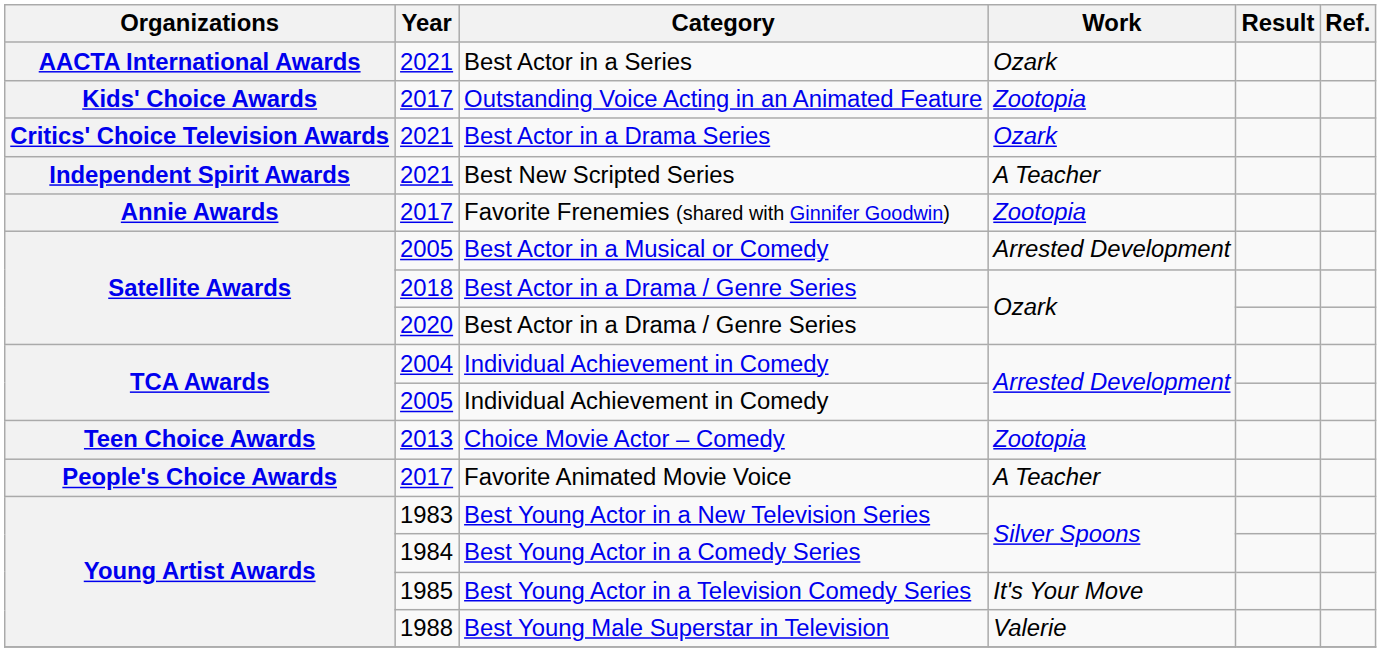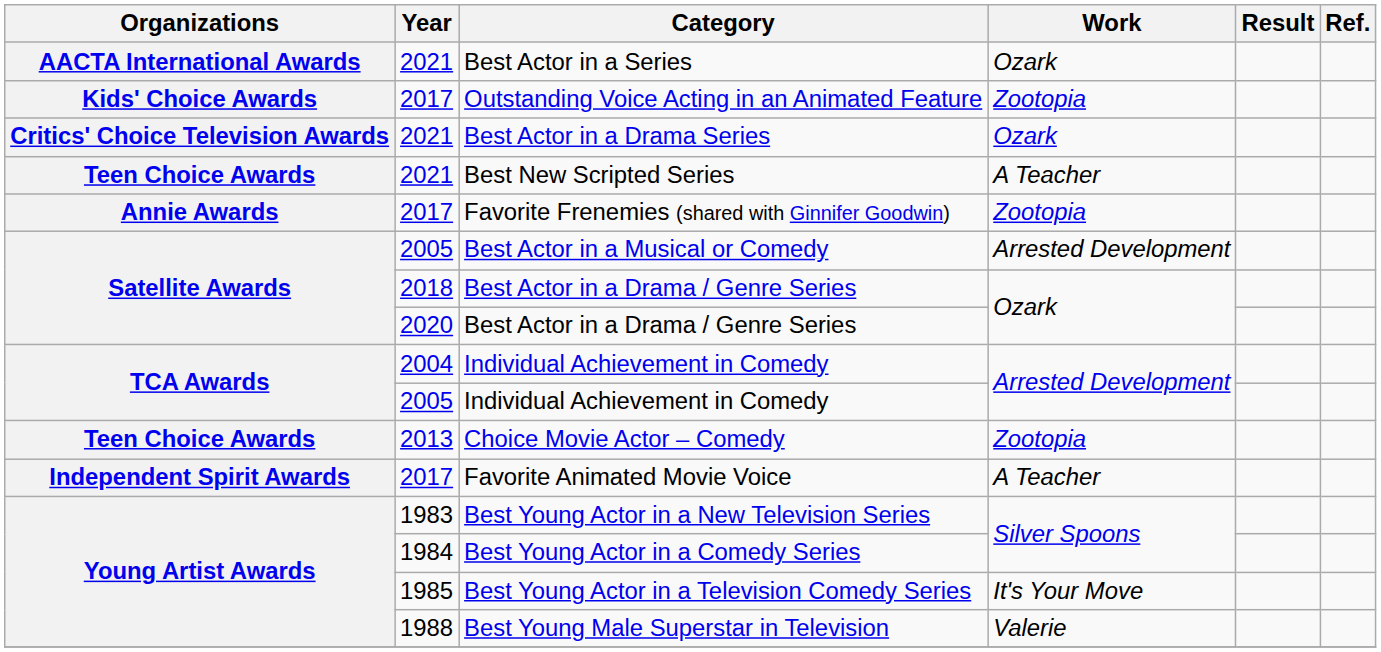(200, 174) Independent Spirit Awards -> (200, 174) Teen Choice Awards
(200, 477) People's Choice Awards -> (200, 477) Independent Spirit Awards
